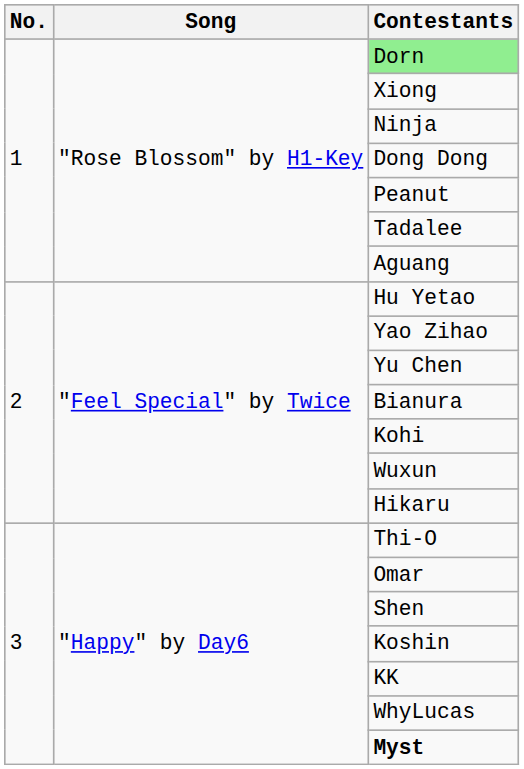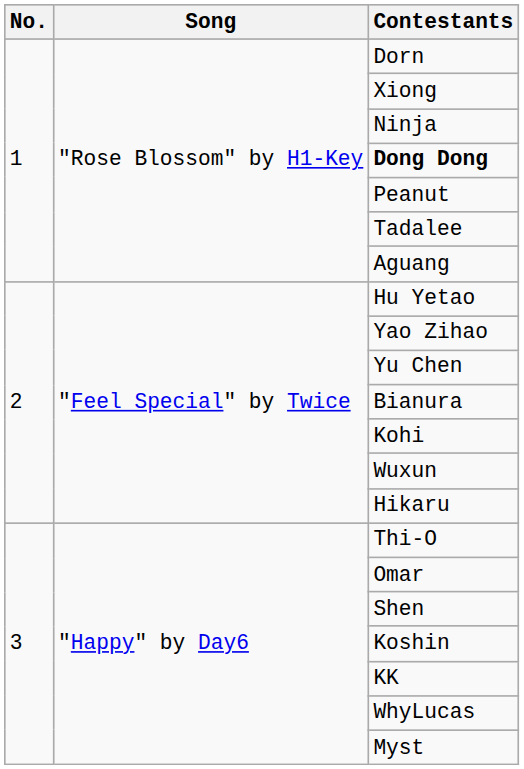(399, 57) lightgreen background -> (399, 57) no background
(431, 160) normal -> (431, 160) bold
(399, 747) bold -> (399, 747) normal
